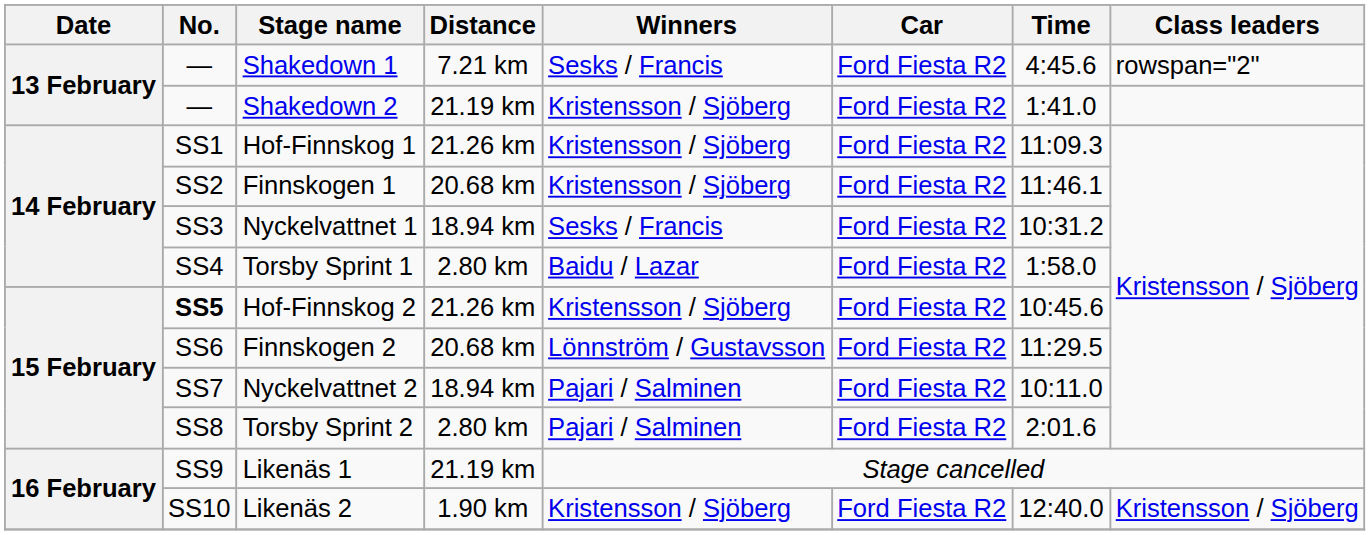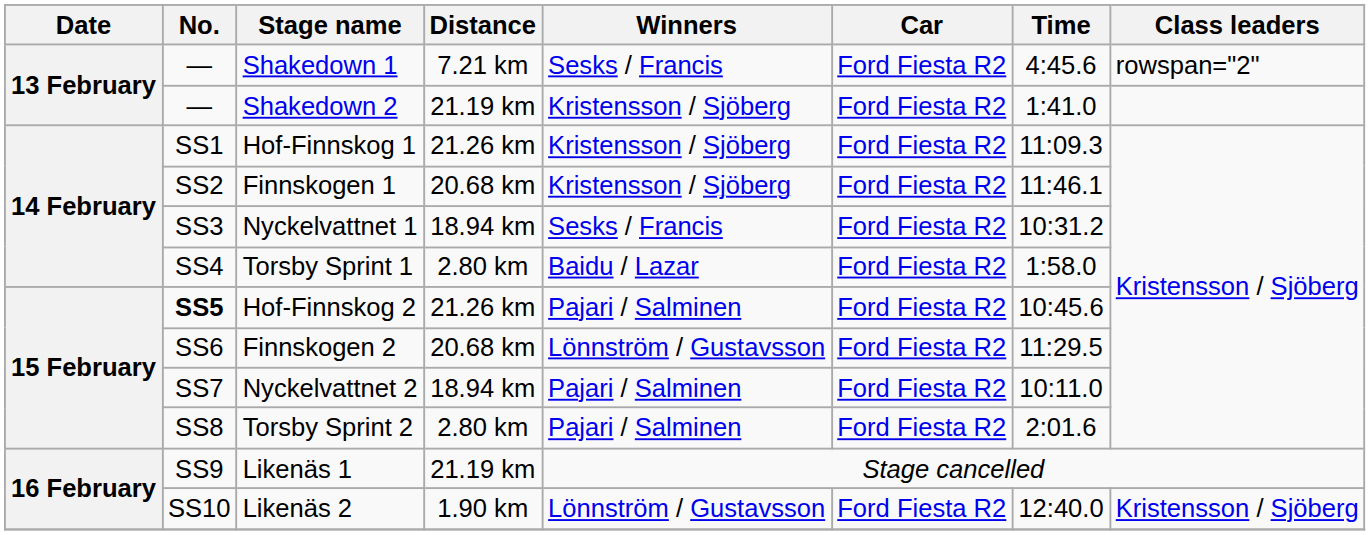(670, 307) Kristensson / Sjöberg -> (645, 307) Pajari / Salminen
(670, 508) Kristensson / Sjöberg -> (687, 508) Lönnström / Gustavsson
